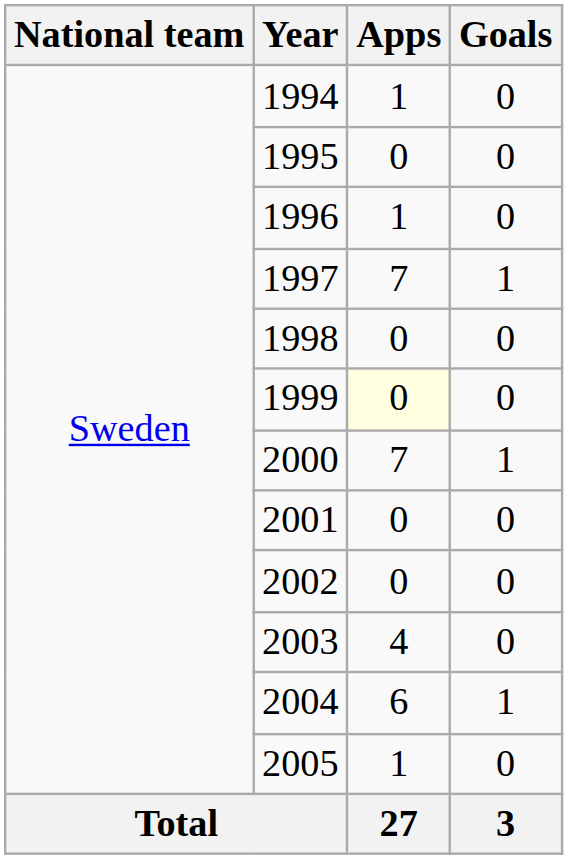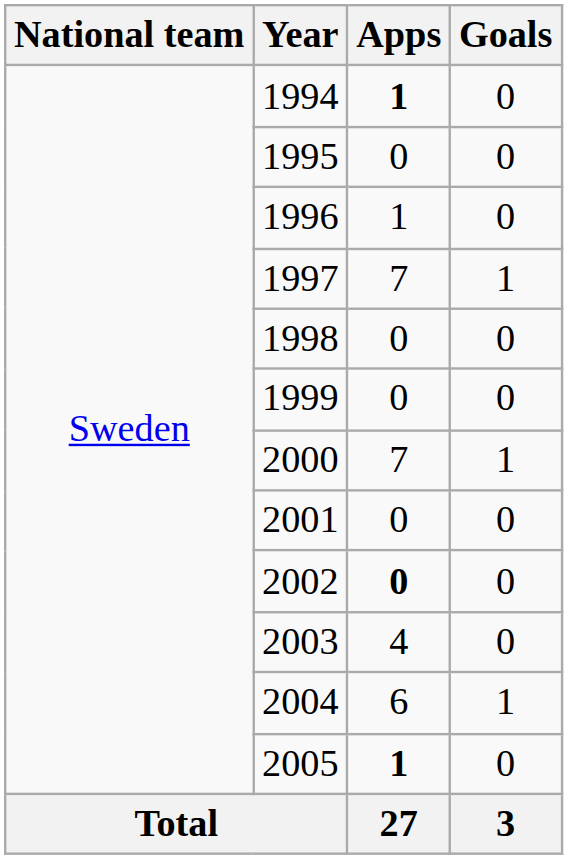(399, 95) normal -> (399, 95) bold
(399, 398) lightyellow background -> (399, 398) no background
(399, 580) normal -> (399, 580) bold
(399, 762) normal -> (399, 762) bold
